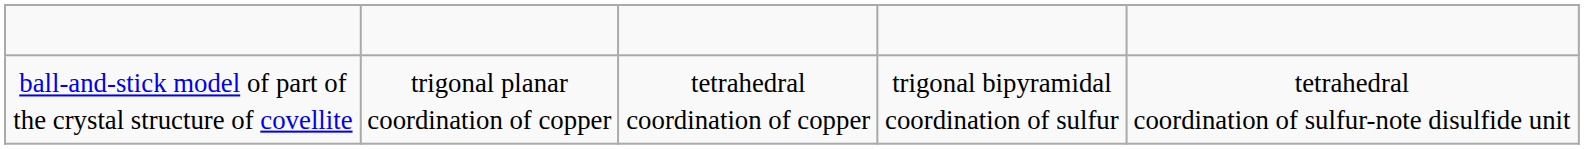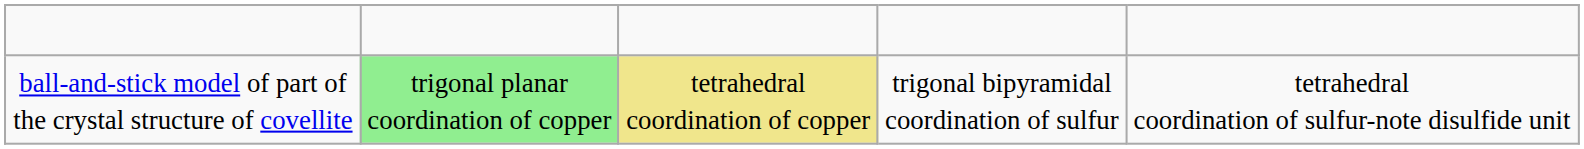(489, 101) no background -> (489, 101) lightgreen background
(748, 101) no background -> (748, 101) khaki background
